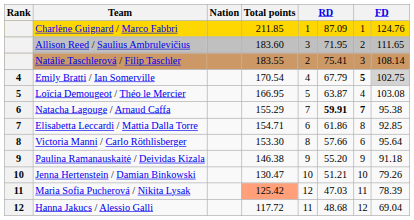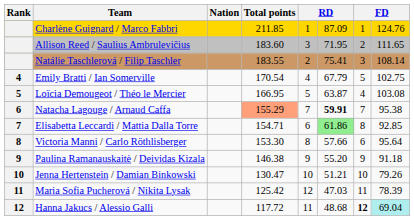(363, 77) bold -> (363, 77) normal
(390, 77) lightgrey background -> (390, 77) no background
(270, 110) no background -> (270, 110) lightsalmon background
(363, 110) bold -> (363, 110) normal
(336, 126) no background -> (336, 126) lightgreen background
(270, 191) lightsalmon background -> (270, 191) no background
(363, 207) normal -> (363, 207) bold
(390, 207) no background -> (390, 207) paleturquoise background
